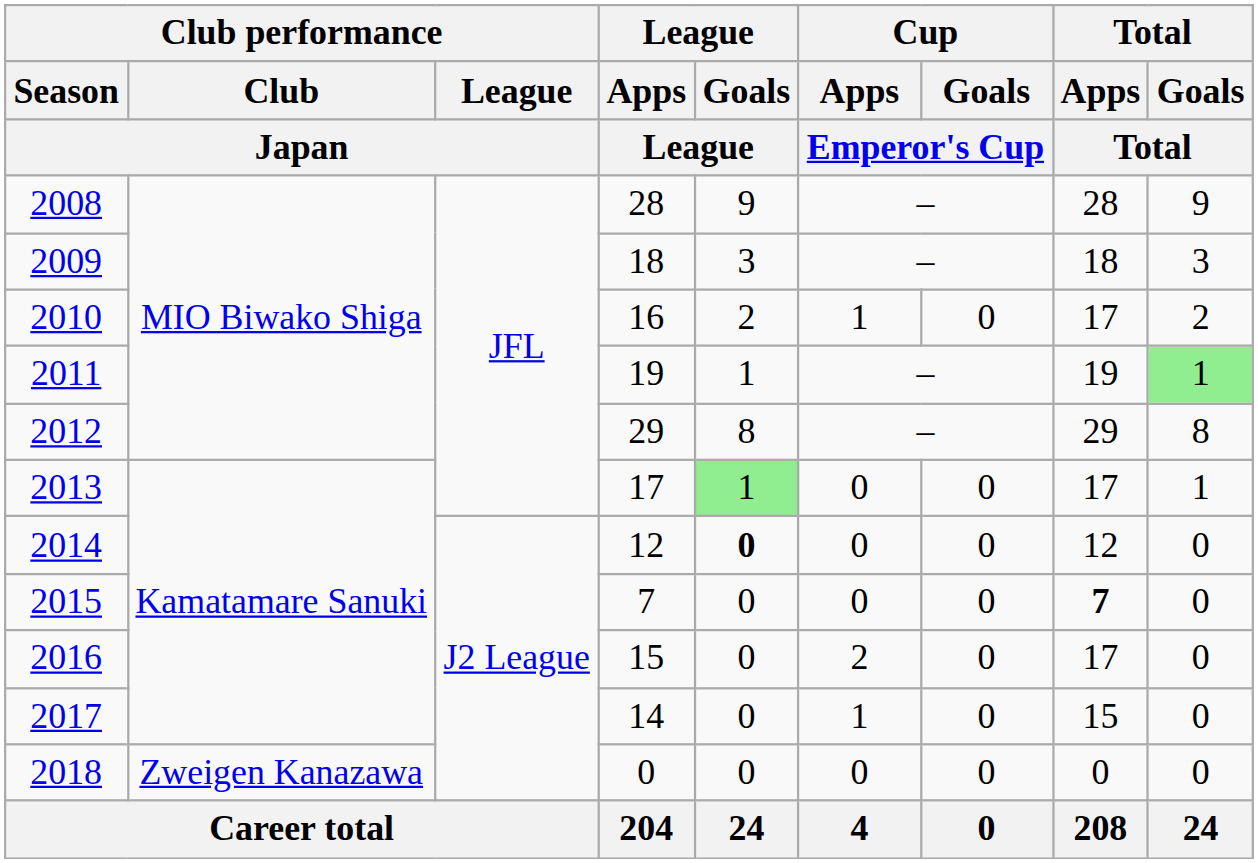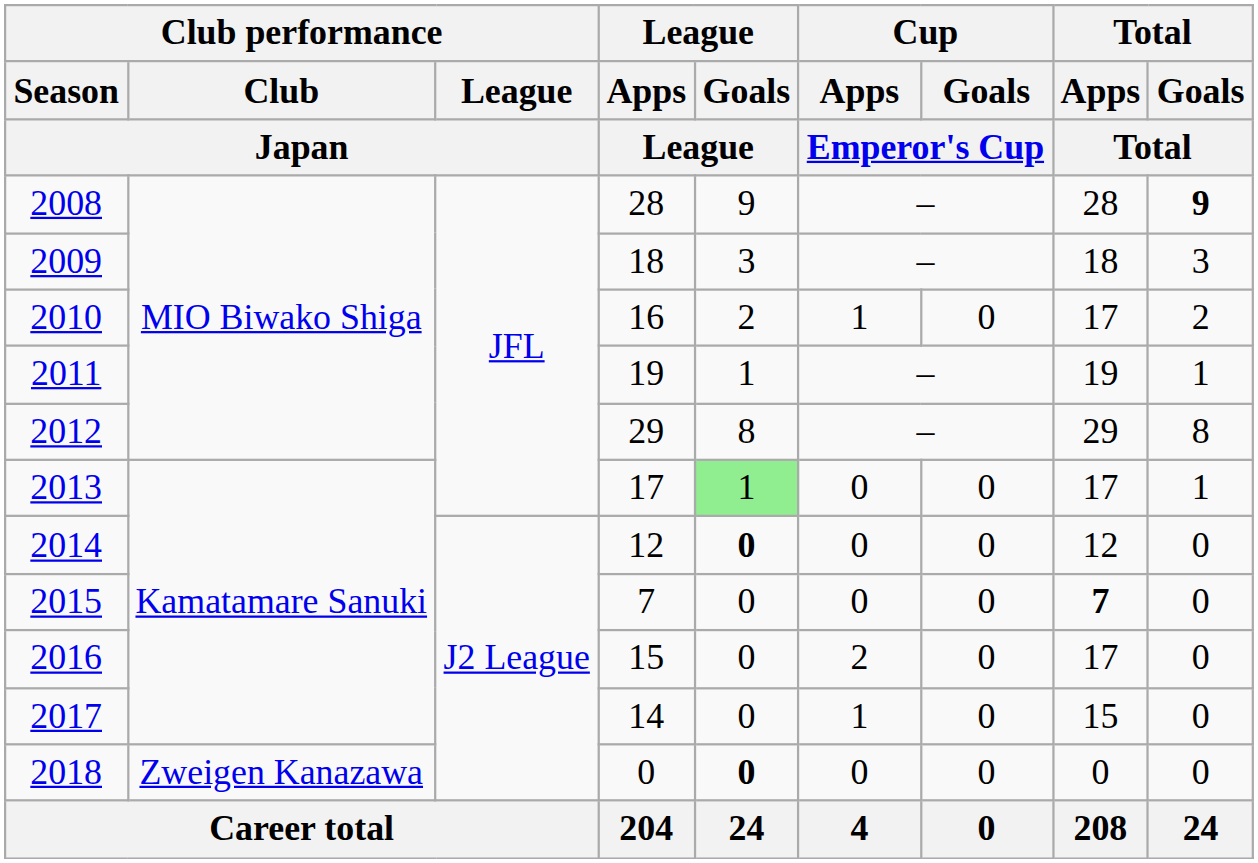(1201, 203) normal -> (1201, 203) bold
(1201, 373) lightgreen background -> (1201, 373) no background
(746, 771) normal -> (746, 771) bold
